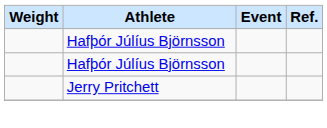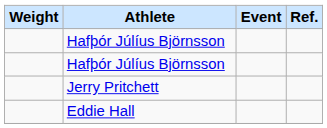+ row: (34, 112)
